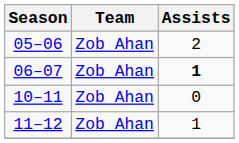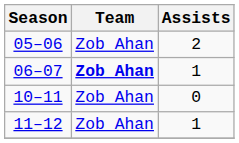(115, 71) normal -> (115, 71) bold
(196, 71) bold -> (196, 71) normal
